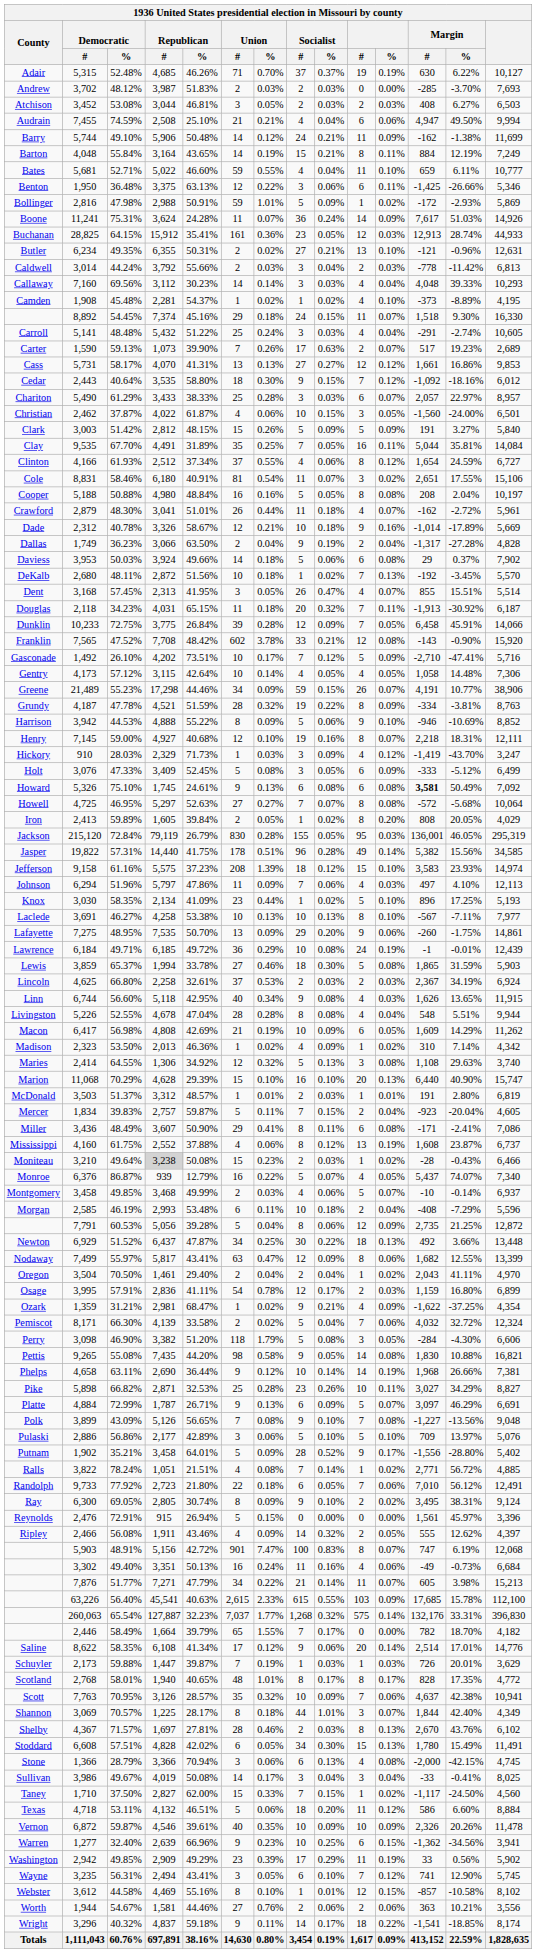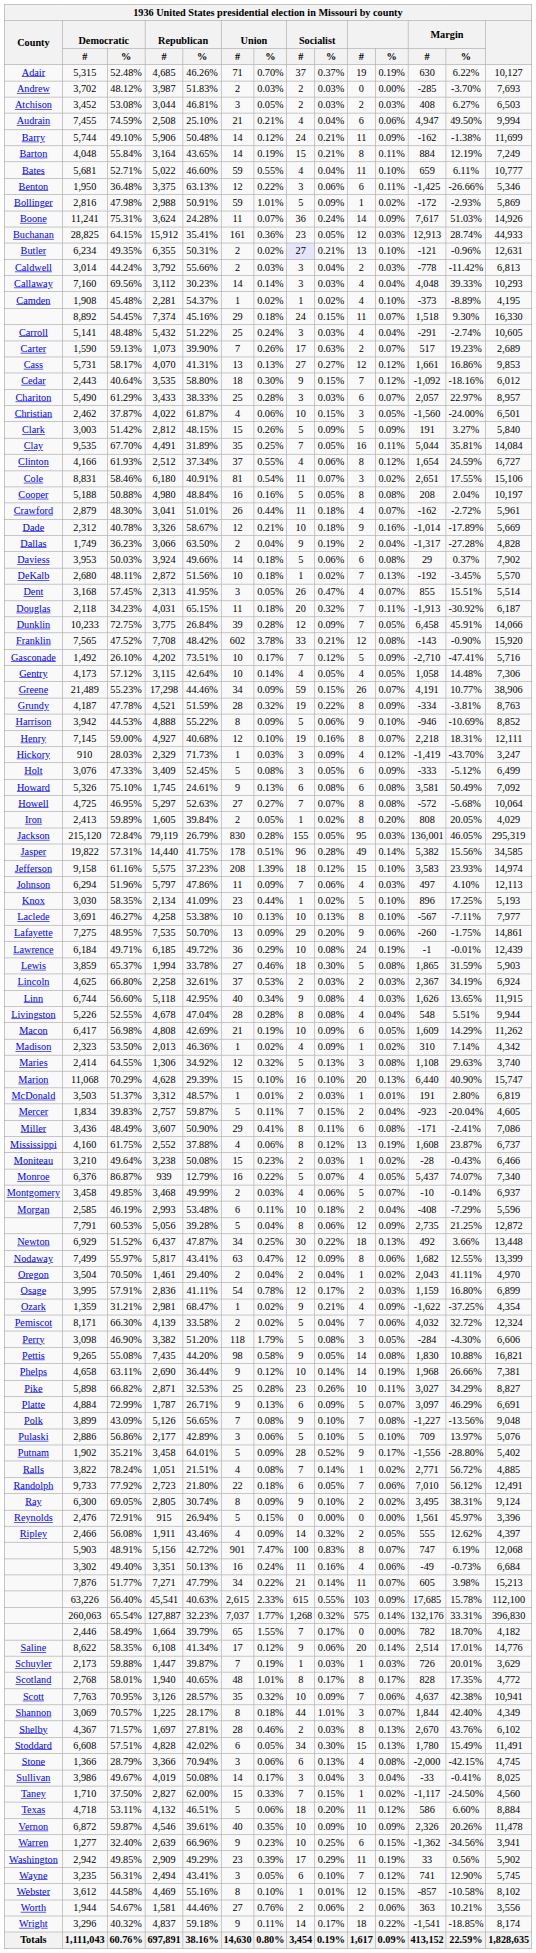(301, 251) no background -> (301, 251) lavender background
(427, 787) bold -> (427, 787) normal
(164, 1160) lightgrey background -> (164, 1160) no background
